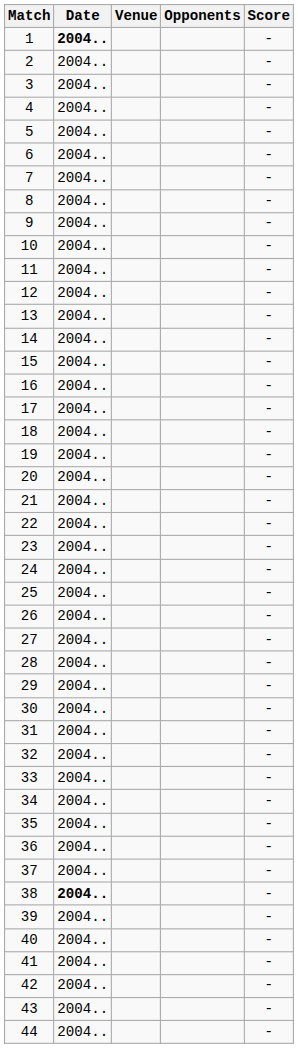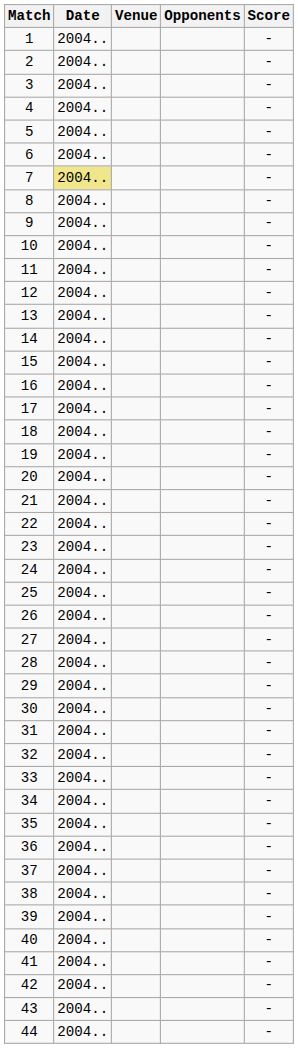(83, 39) bold -> (83, 39) normal
(83, 178) no background -> (83, 178) khaki background
(83, 894) bold -> (83, 894) normal
